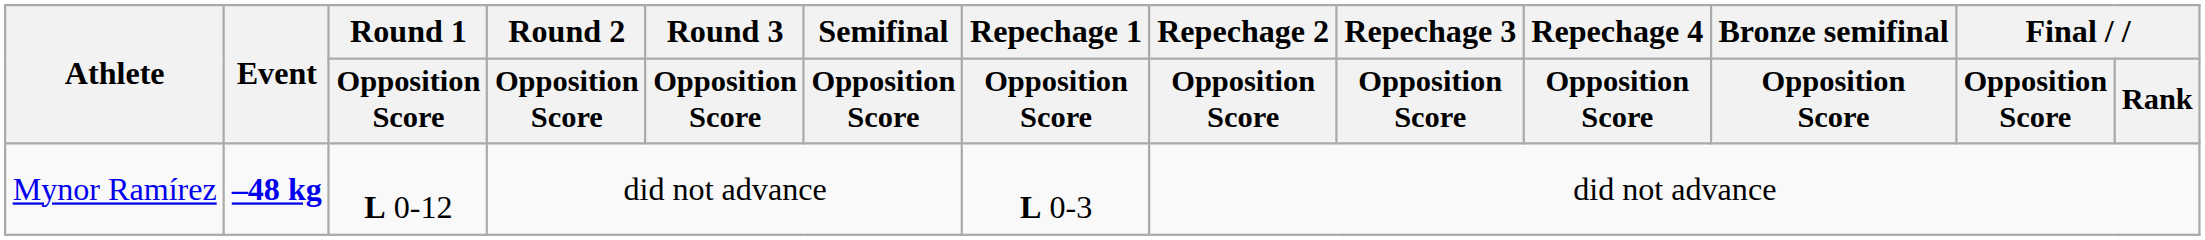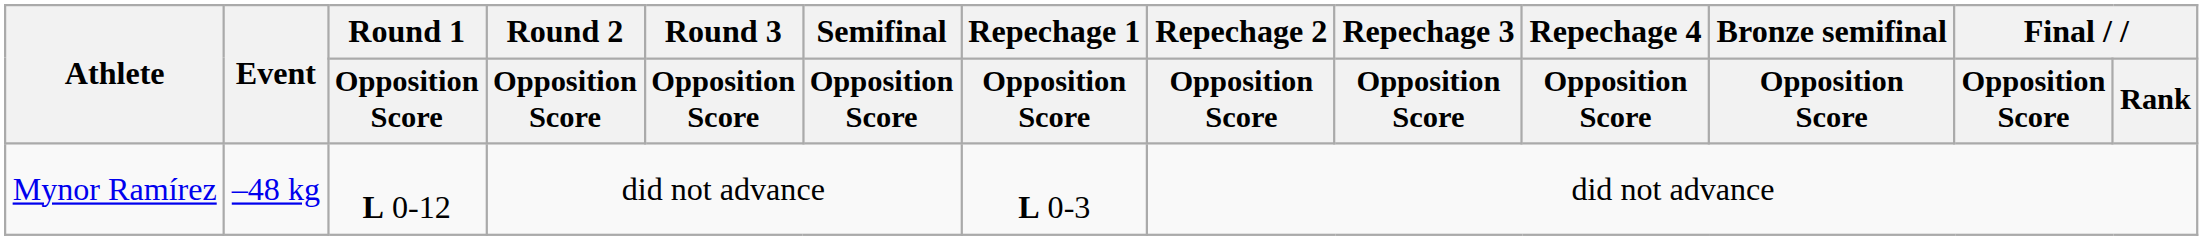(277, 189) bold -> (276, 189) normal
